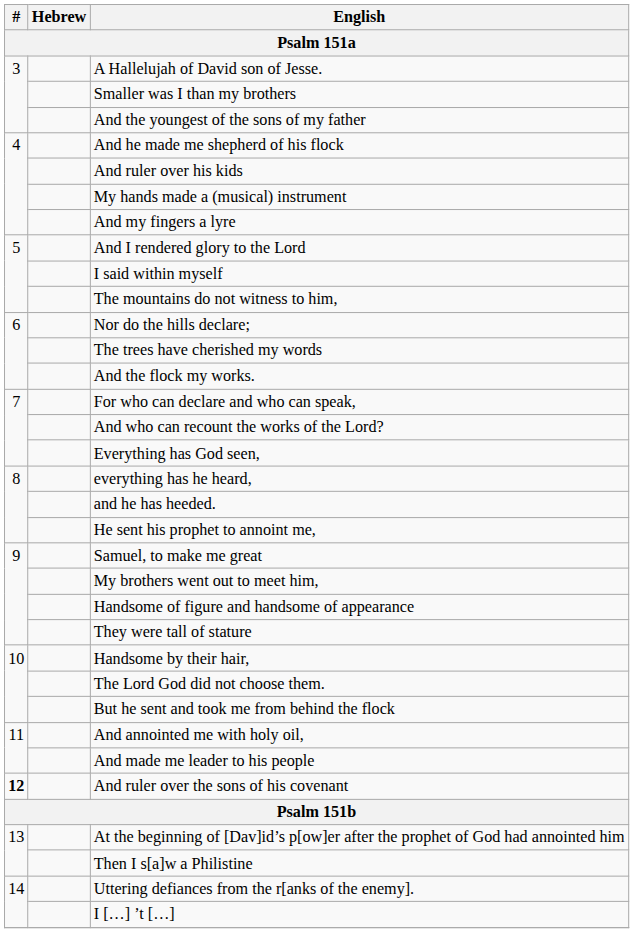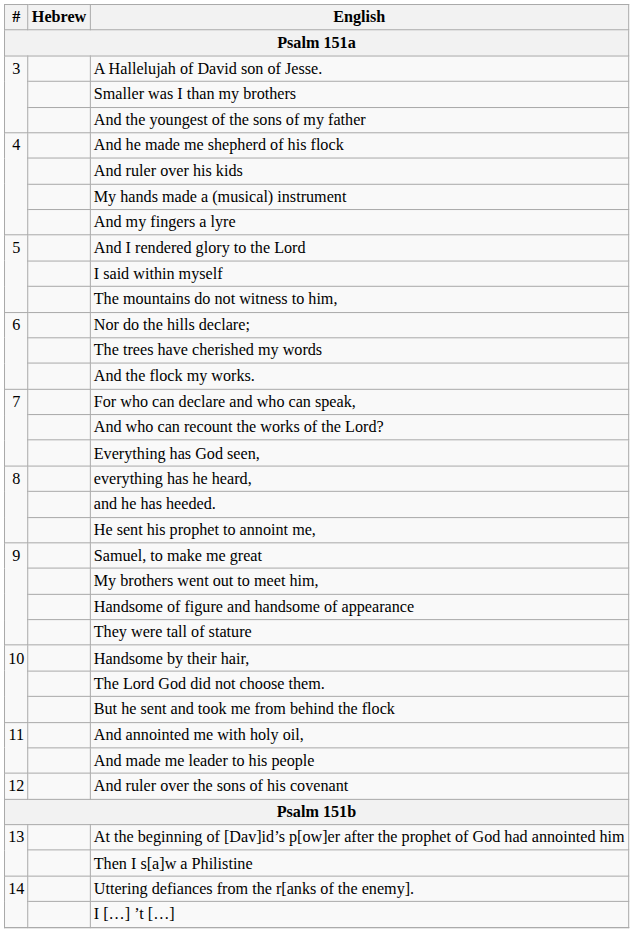(16, 786) bold -> (16, 786) normal
